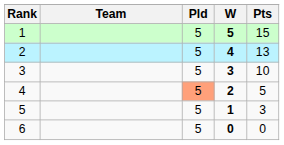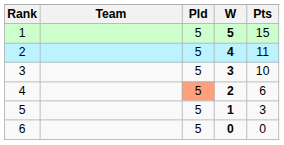(263, 52) 13 -> (263, 52) 11
(263, 91) 5 -> (263, 91) 6
